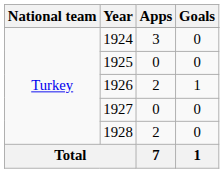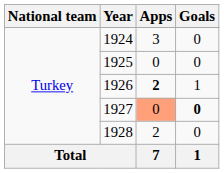(156, 86) normal -> (156, 86) bold
(156, 109) no background -> (156, 109) lightsalmon background
(197, 109) normal -> (197, 109) bold
